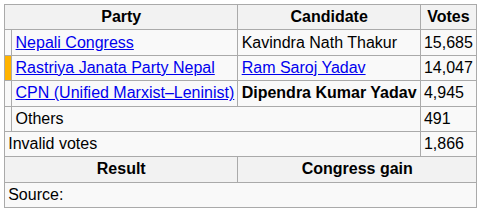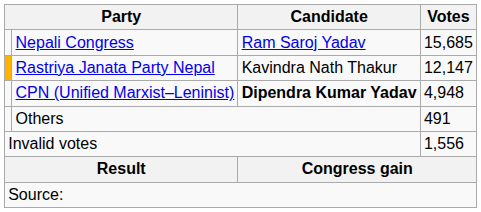(319, 42) Kavindra Nath Thakur -> (304, 42) Ram Saroj Yadav
(304, 67) Ram Saroj Yadav -> (319, 67) Kavindra Nath Thakur
(448, 67) 14,047 -> (448, 67) 12,147
(444, 93) 4,945 -> (444, 93) 4,948
(444, 144) 1,866 -> (444, 144) 1,556
